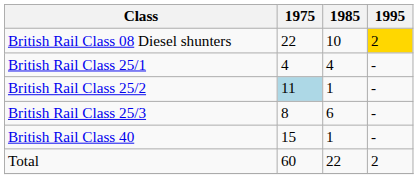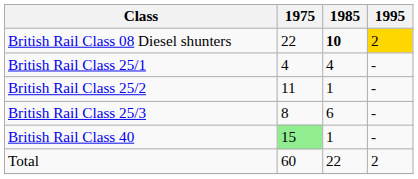(334, 40) normal -> (334, 40) bold
(288, 88) lightblue background -> (288, 88) no background
(289, 137) no background -> (289, 137) lightgreen background
